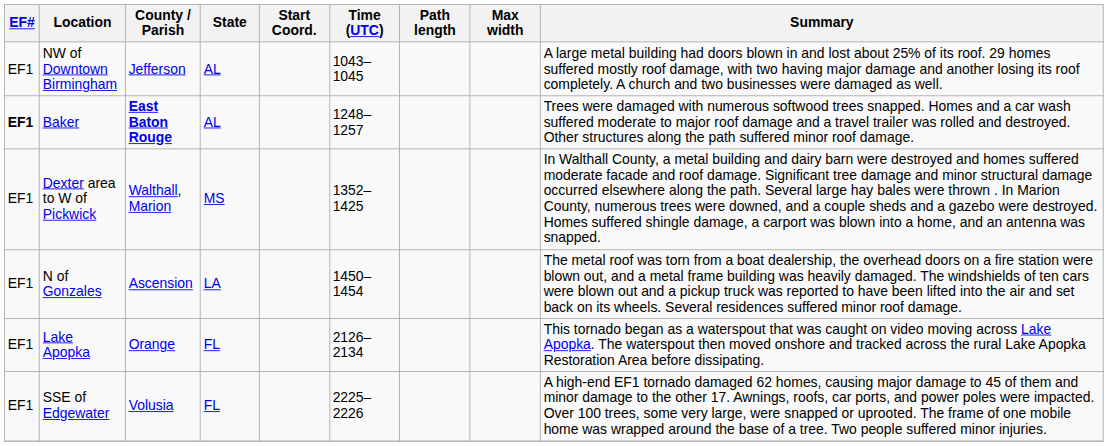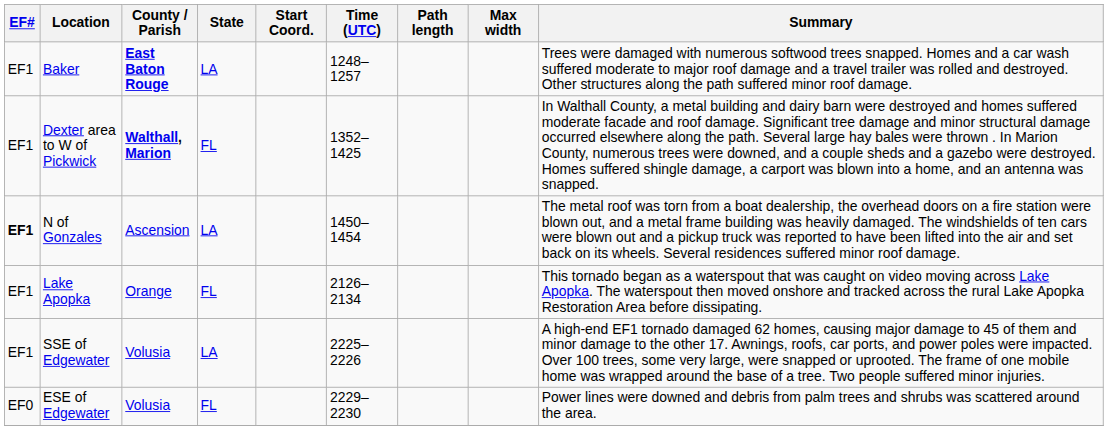- row: (80, 68)
(20, 122) bold -> (20, 68) normal
(212, 122) AL -> (209, 68) LA
(155, 199) normal -> (154, 145) bold
(214, 199) MS -> (209, 145) FL
(20, 283) normal -> (20, 230) bold
(212, 406) FL -> (209, 352) LA
+ row: (76, 406)
